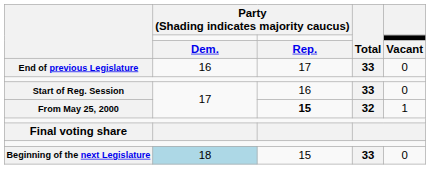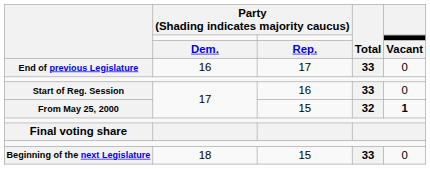(305, 108) bold -> (305, 108) normal
(405, 108) normal -> (405, 108) bold
(205, 155) lightblue background -> (205, 155) no background
